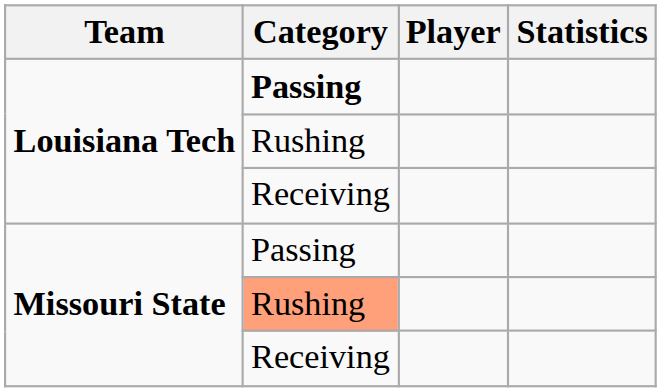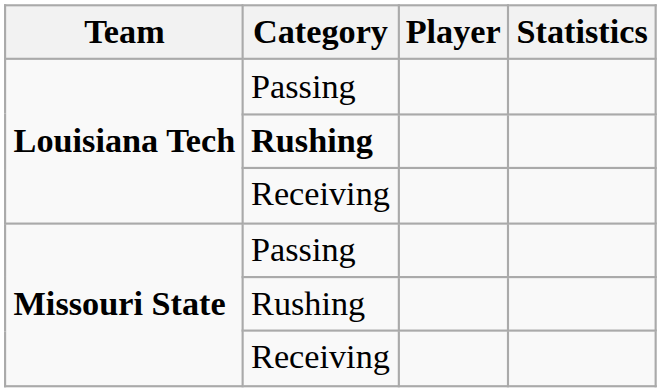(306, 86) bold -> (303, 86) normal
(308, 140) normal -> (312, 140) bold
(308, 303) lightsalmon background -> (308, 303) no background
